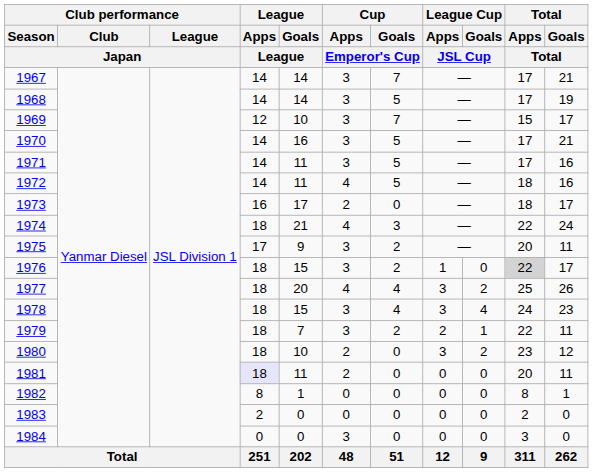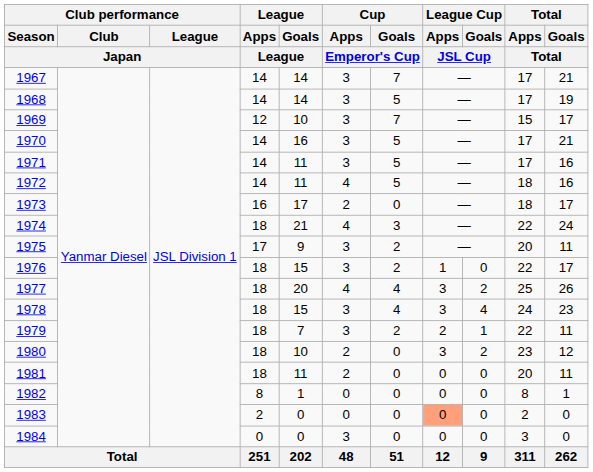(525, 267) lightgrey background -> (525, 267) no background
(259, 373) lavender background -> (259, 373) no background
(443, 415) no background -> (443, 415) lightsalmon background
